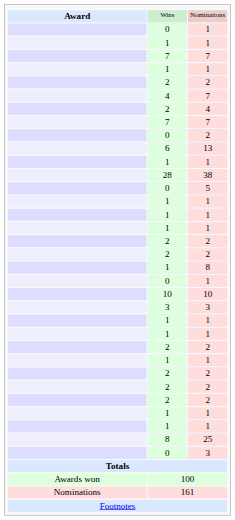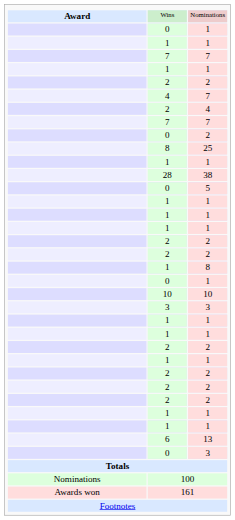rows swapped: (167, 148) <-> (167, 439)
(77, 479) Awards won -> (77, 479) Nominations
(77, 492) Nominations -> (77, 492) Awards won
